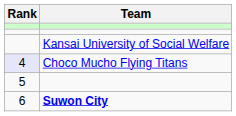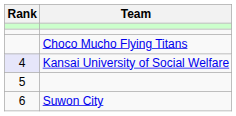(136, 44) Kansai University of Social Welfare -> (115, 44) Choco Mucho Flying Titans
(115, 63) Choco Mucho Flying Titans -> (136, 63) Kansai University of Social Welfare
(75, 101) bold -> (73, 101) normal
